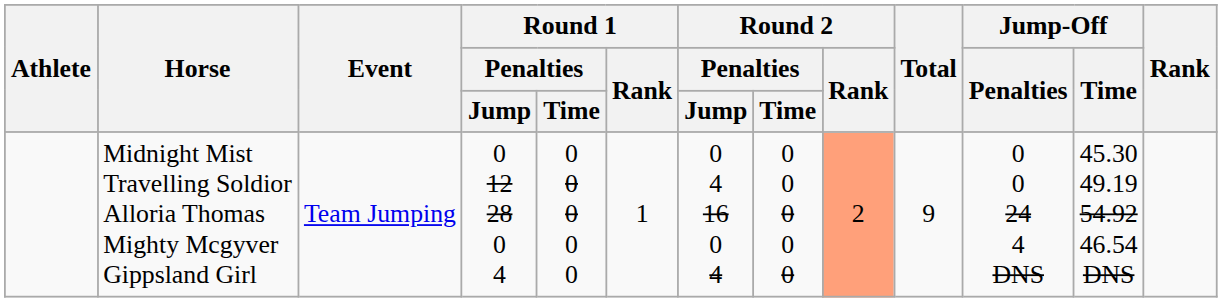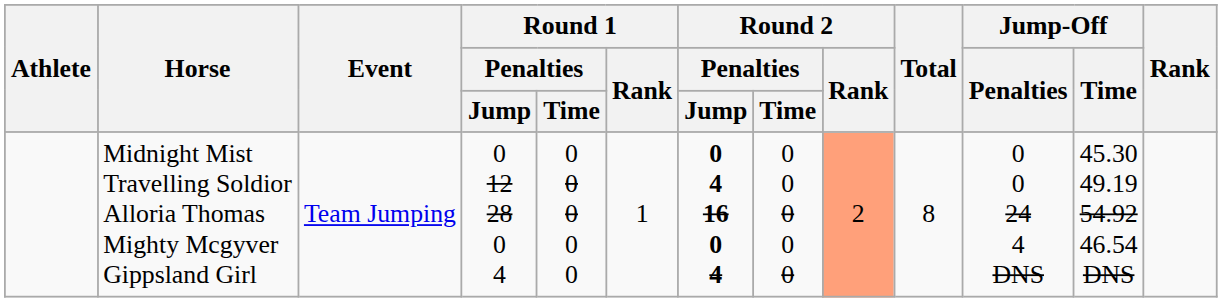(716, 214) normal -> (716, 214) bold
(929, 214) 9 -> (929, 214) 8
